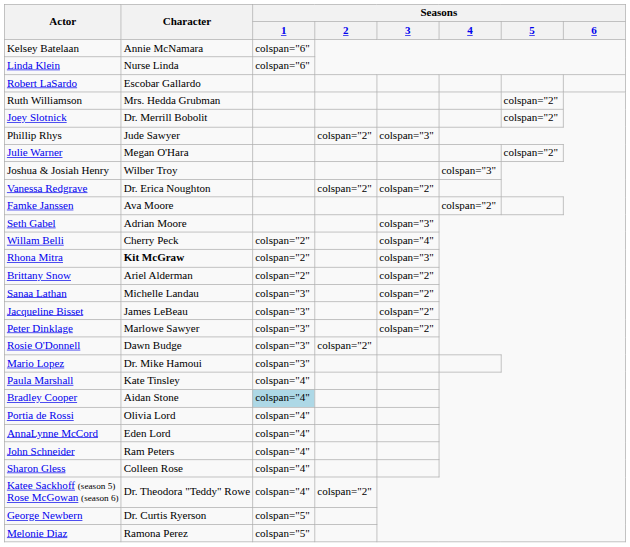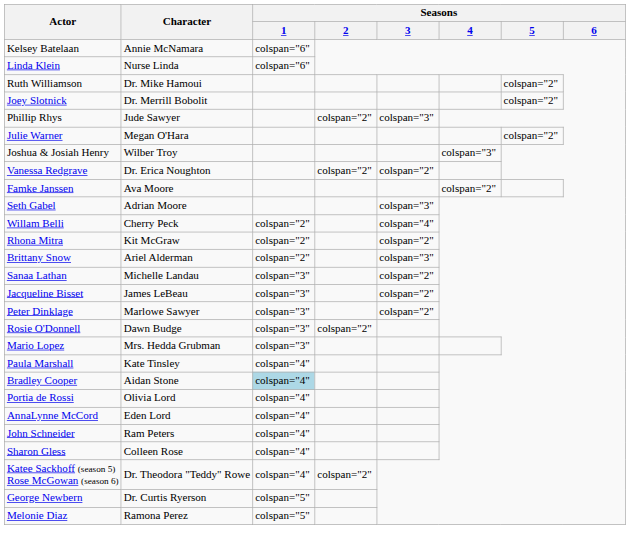- row: (42, 83)
(172, 100) Mrs. Hedda Grubman -> (163, 83) Dr. Mike Hamoui
(154, 258) bold -> (152, 240) normal
(407, 258) colspan="3" -> (407, 240) colspan="2"
(407, 275) colspan="2" -> (407, 258) colspan="3"
(163, 363) Dr. Mike Hamoui -> (172, 345) Mrs. Hedda Grubman
